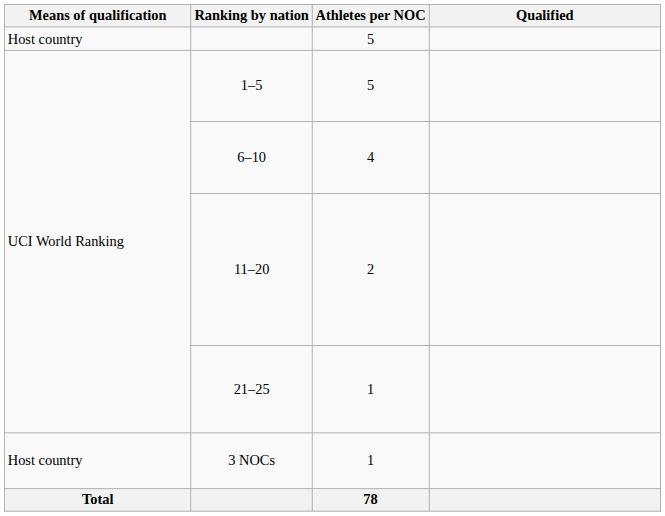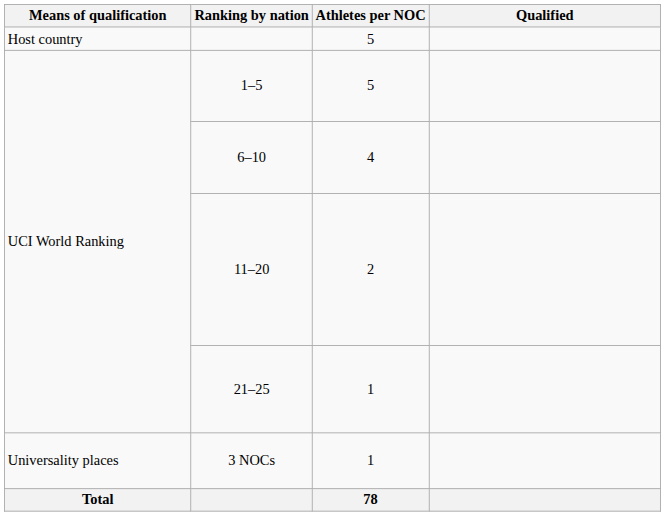(45, 460) Host country -> (63, 460) Universality places
